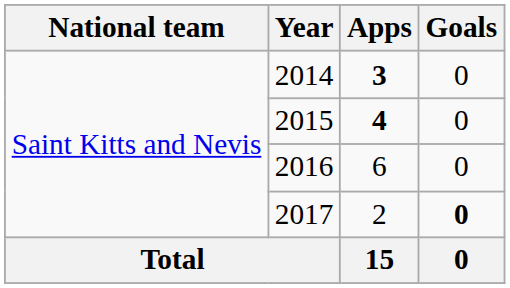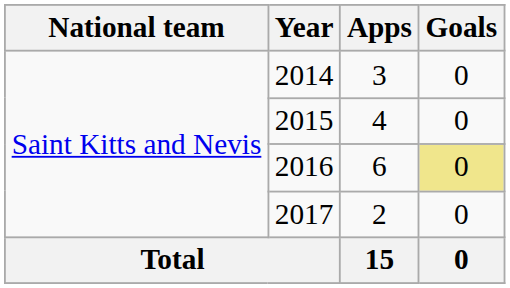(379, 74) bold -> (379, 74) normal
(379, 120) bold -> (379, 120) normal
(461, 167) no background -> (461, 167) khaki background
(461, 213) bold -> (461, 213) normal
